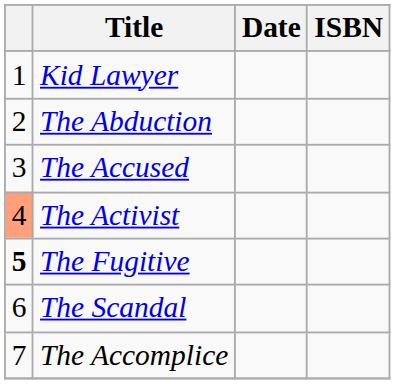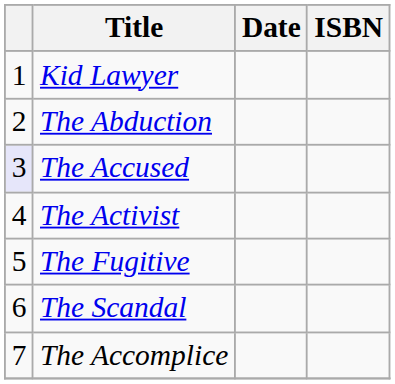(19, 167) no background -> (19, 167) lavender background
(19, 214) lightsalmon background -> (19, 214) no background
(19, 261) bold -> (19, 261) normal
